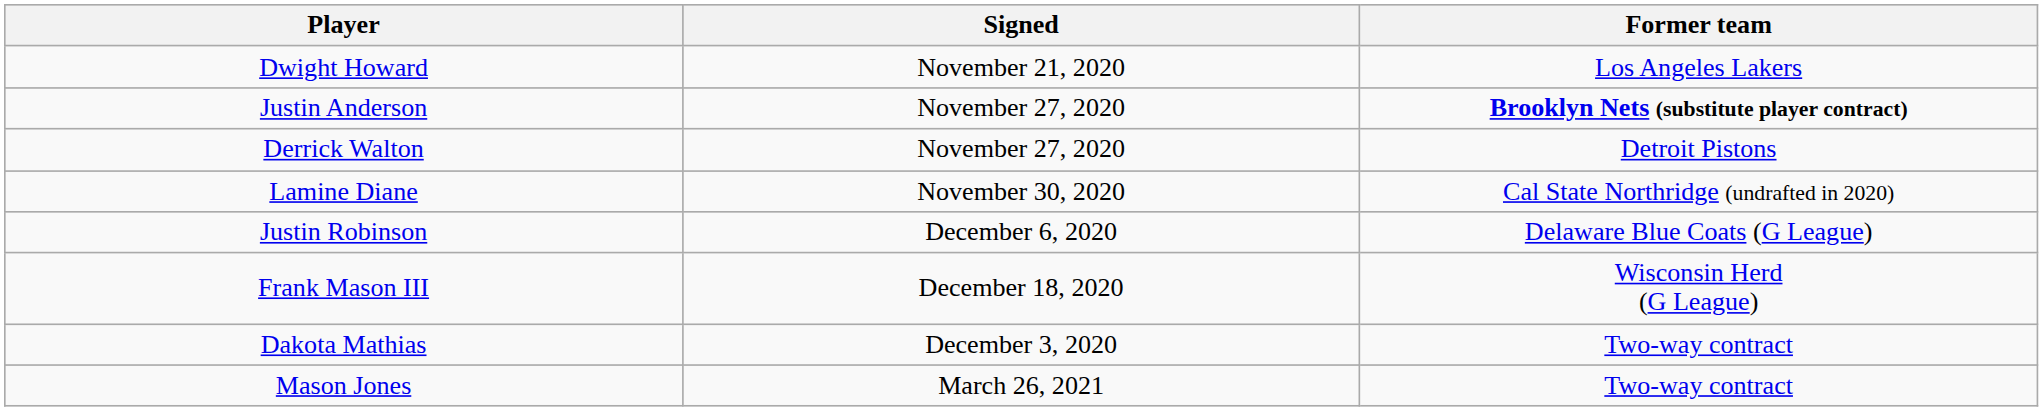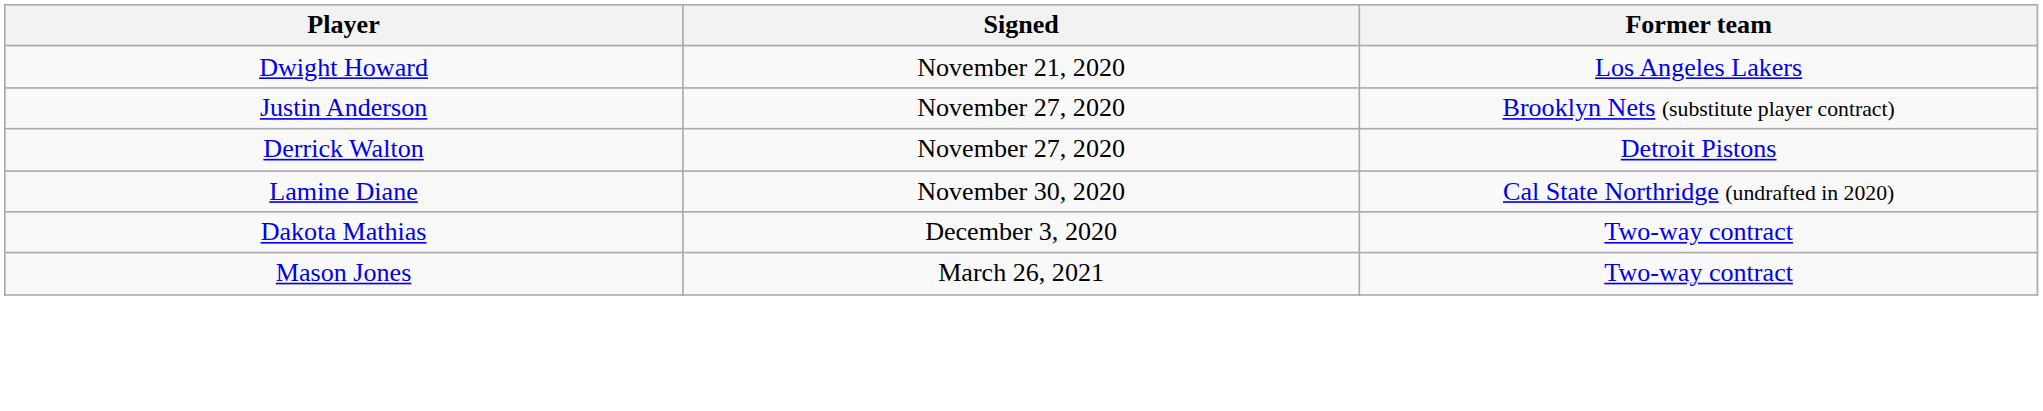(1699, 107) bold -> (1699, 107) normal
- row: (344, 231)
- row: (344, 288)
